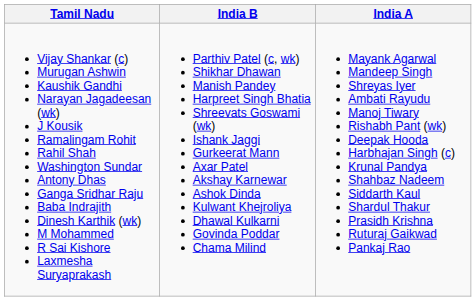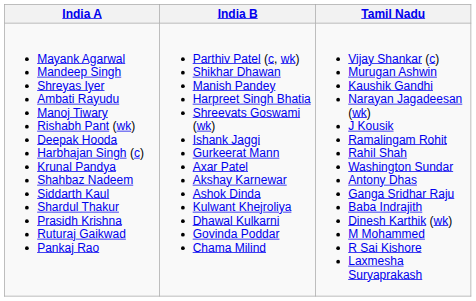columns swapped: (393, 14) <-> (82, 14)
